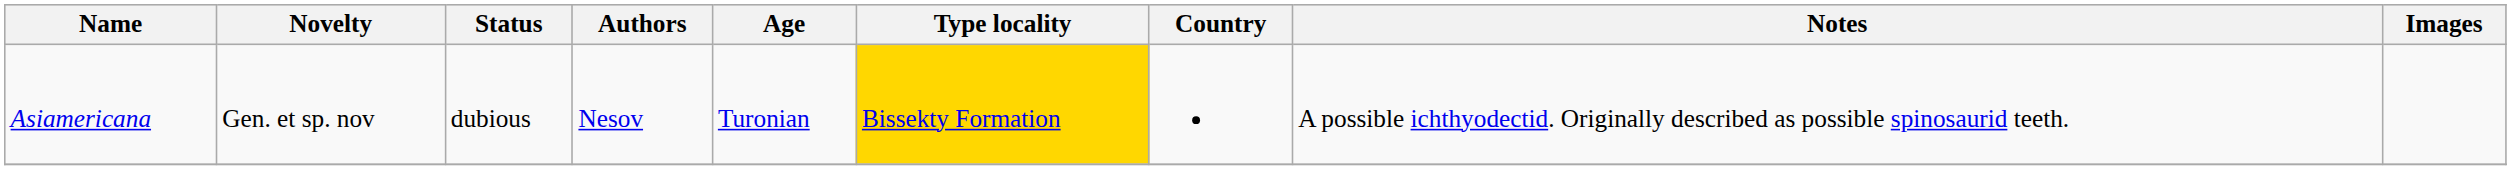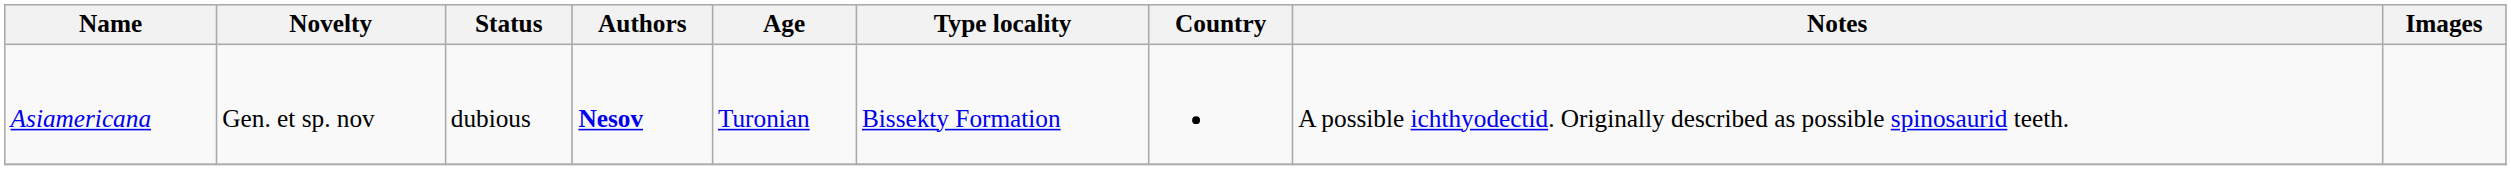(611, 118) normal -> (611, 118) bold
(961, 118) gold background -> (961, 118) no background
